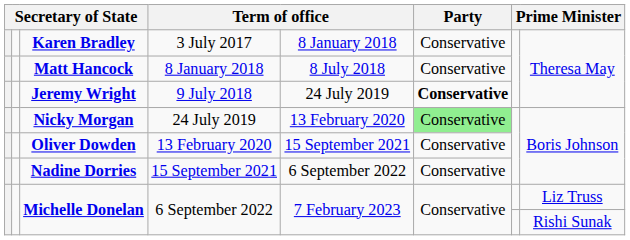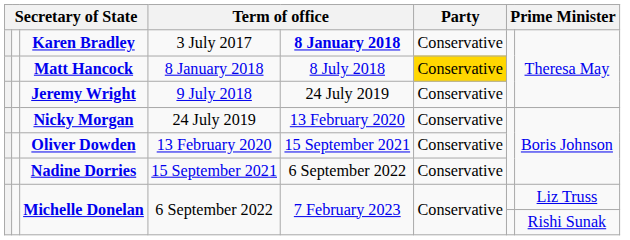(347, 42) normal -> (347, 42) bold
(463, 68) no background -> (460, 68) gold background
(463, 94) bold -> (460, 94) normal
(463, 119) lightgreen background -> (460, 119) no background
